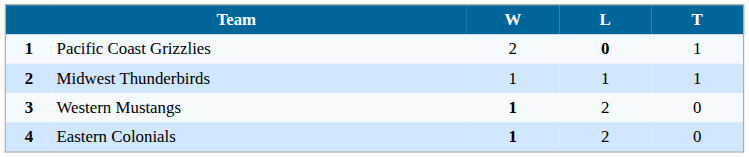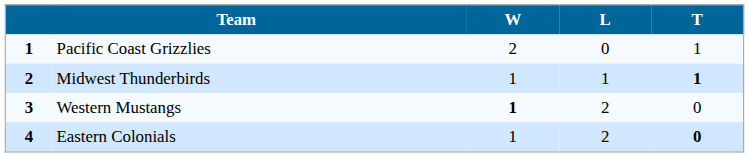(605, 48) bold -> (605, 48) normal
(697, 78) normal -> (697, 78) bold
(513, 136) bold -> (513, 136) normal
(697, 136) normal -> (697, 136) bold
